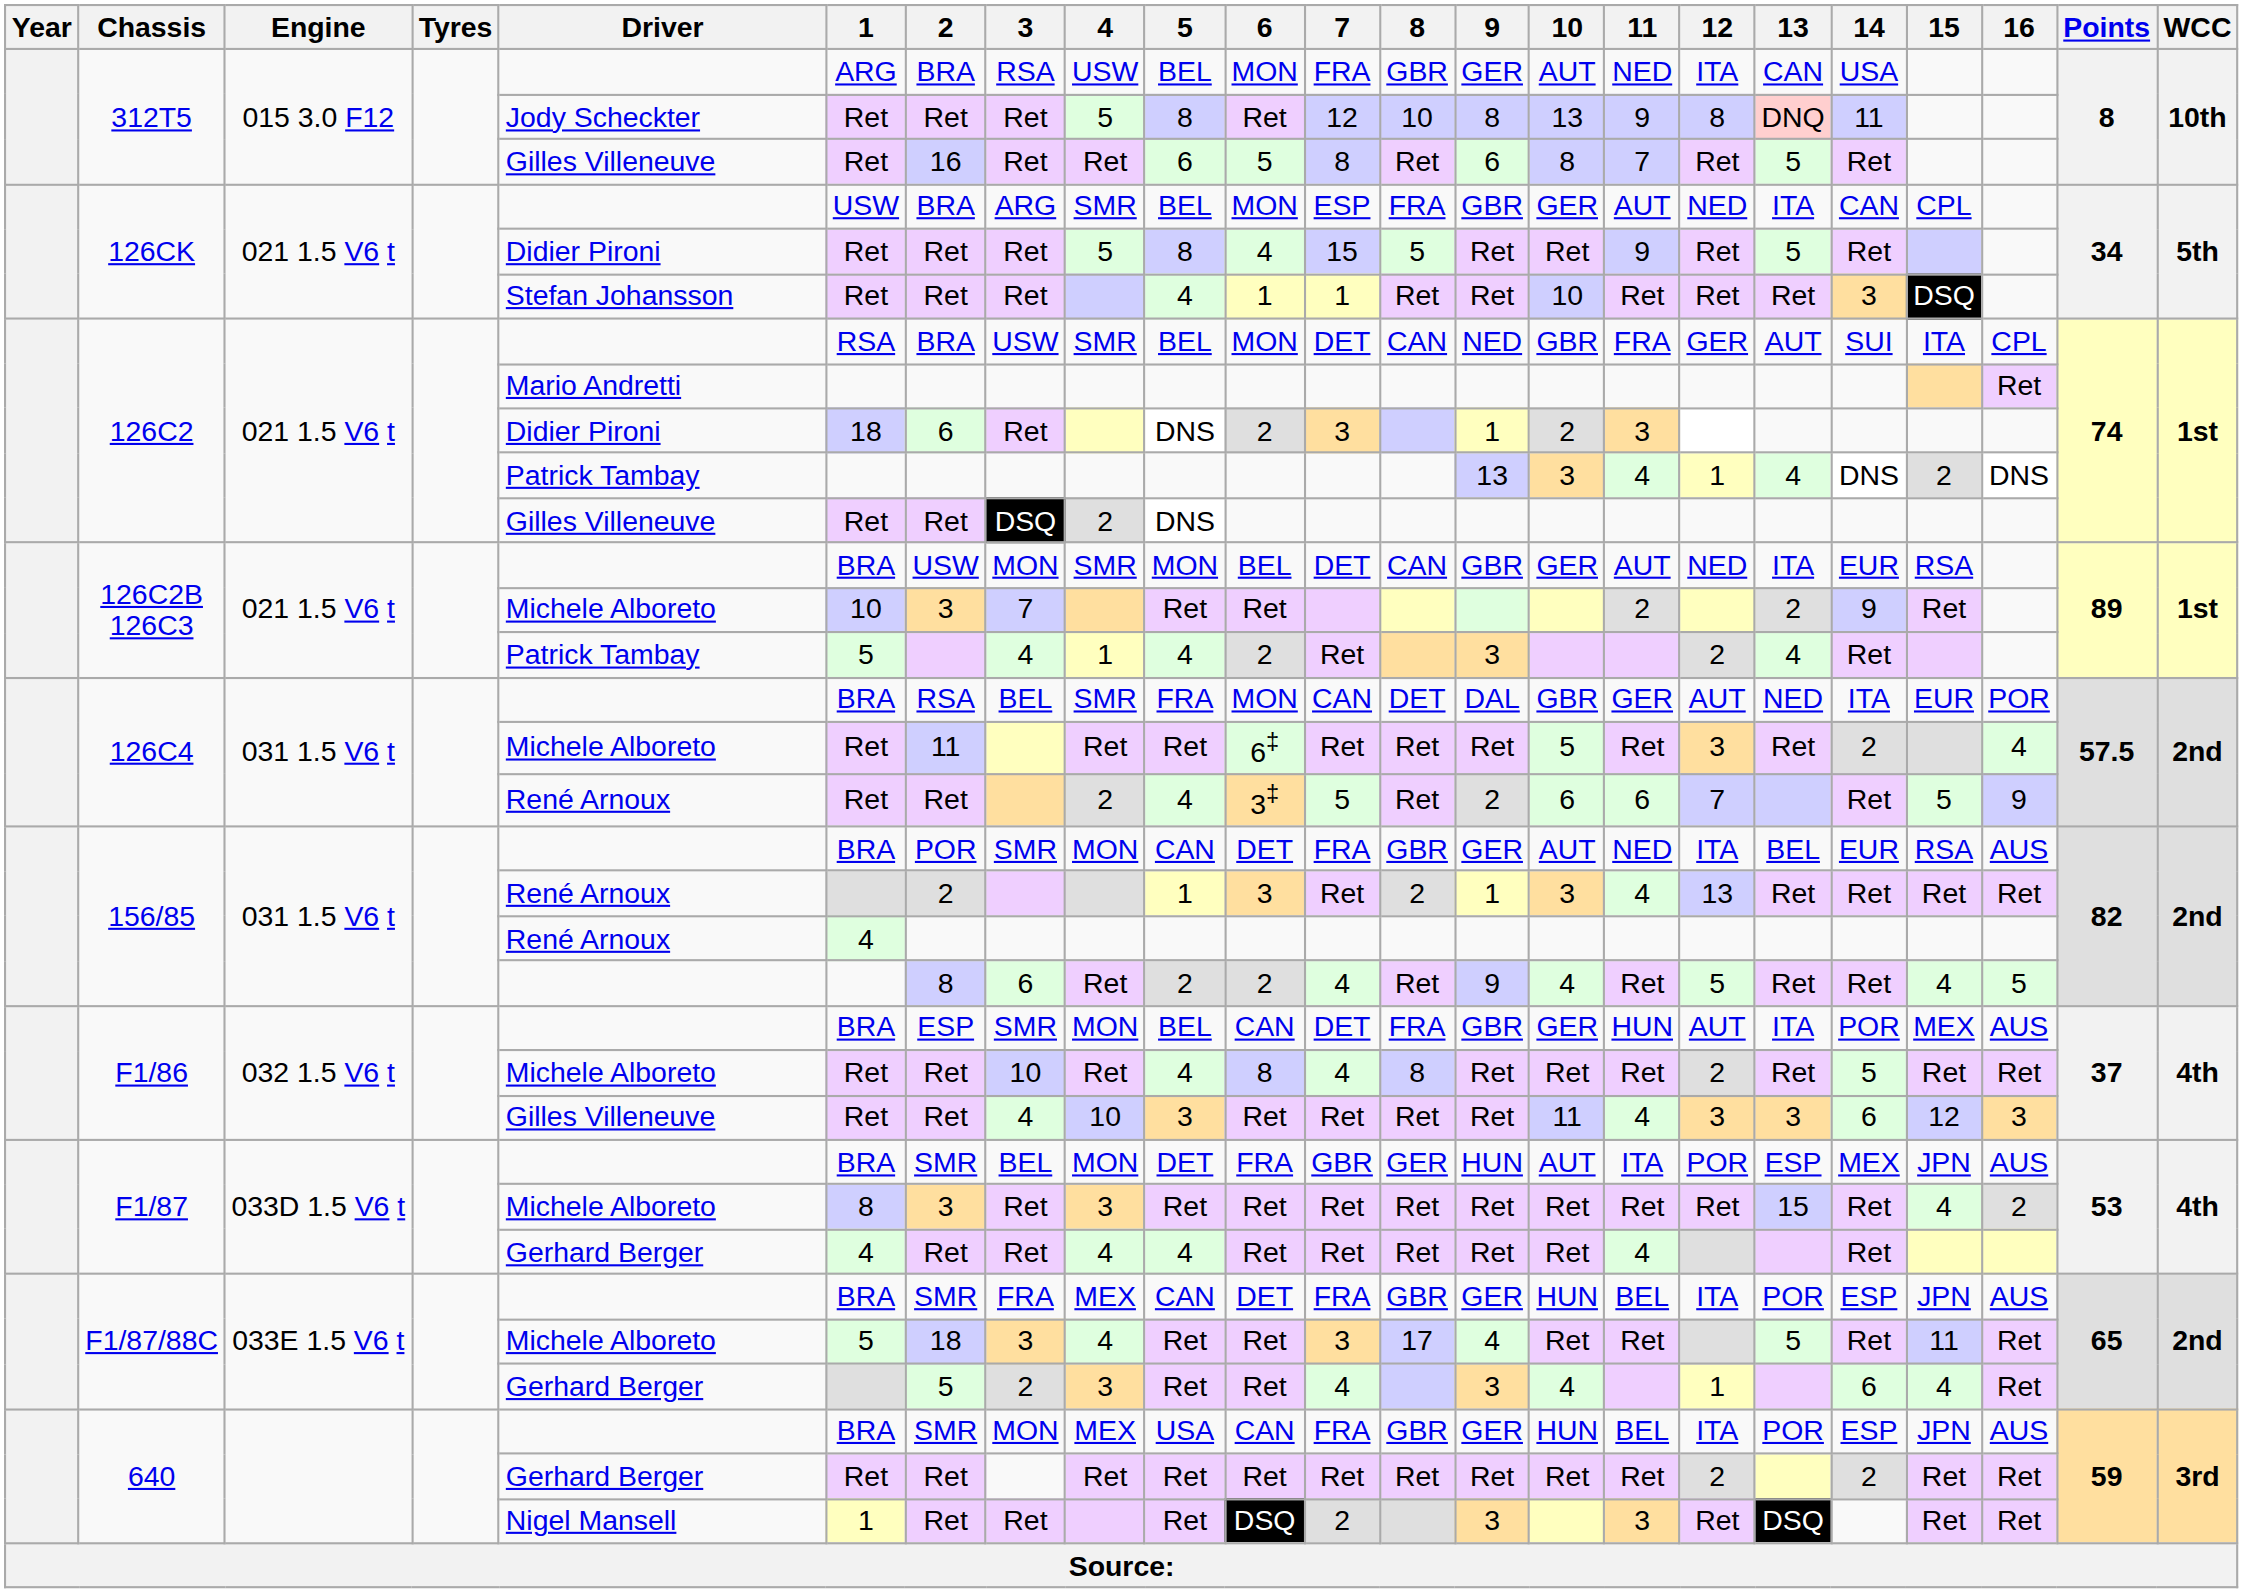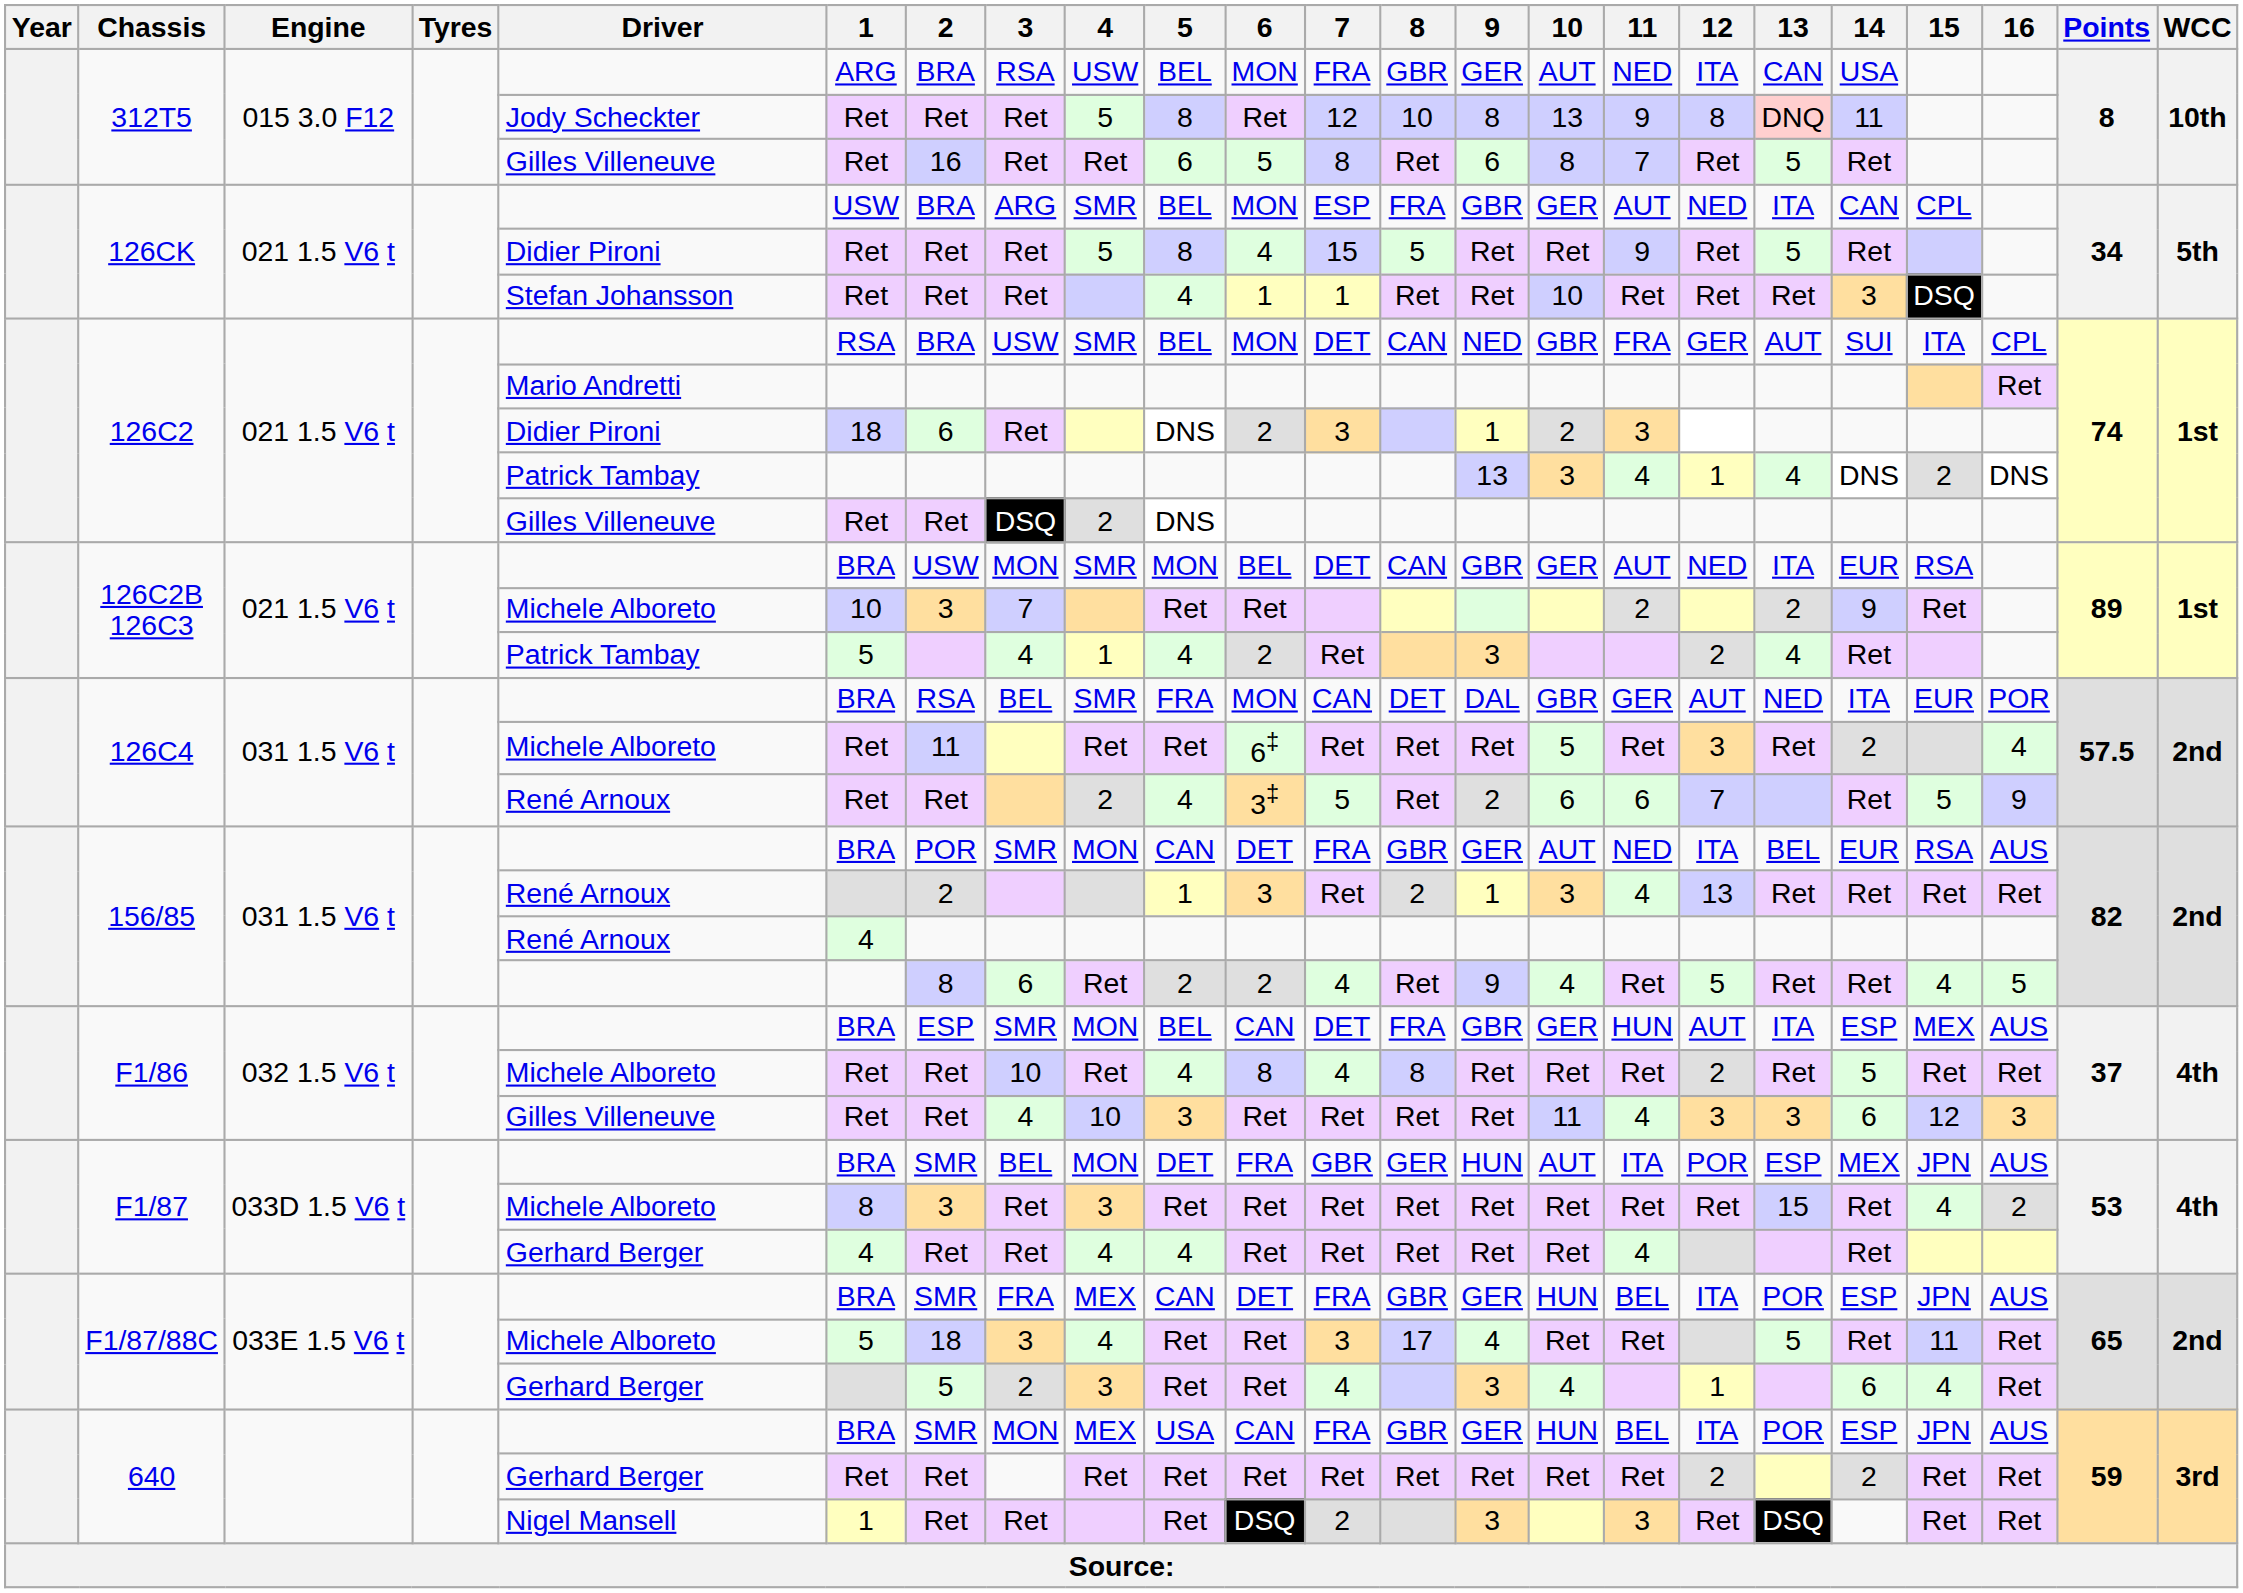(1869, 1027) POR -> (1869, 1027) ESP
